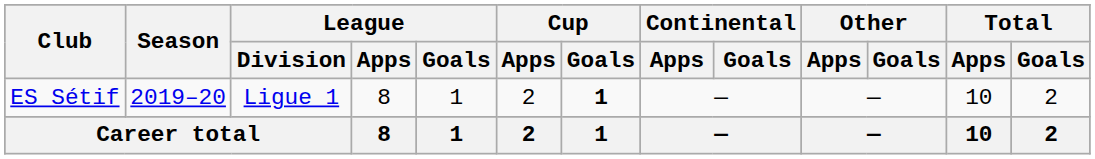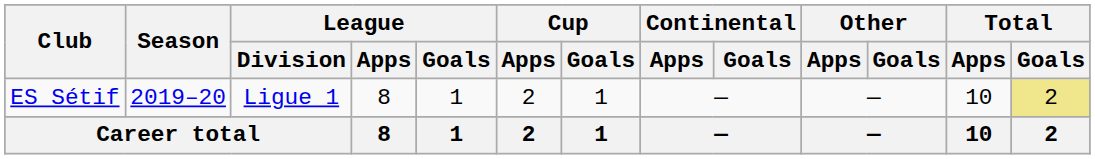(601, 98) bold -> (601, 98) normal
(1051, 98) no background -> (1051, 98) khaki background
